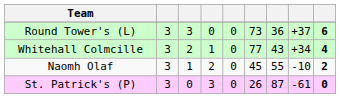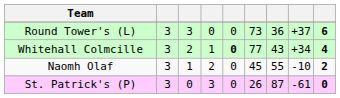(234, 49) normal -> (234, 49) bold
